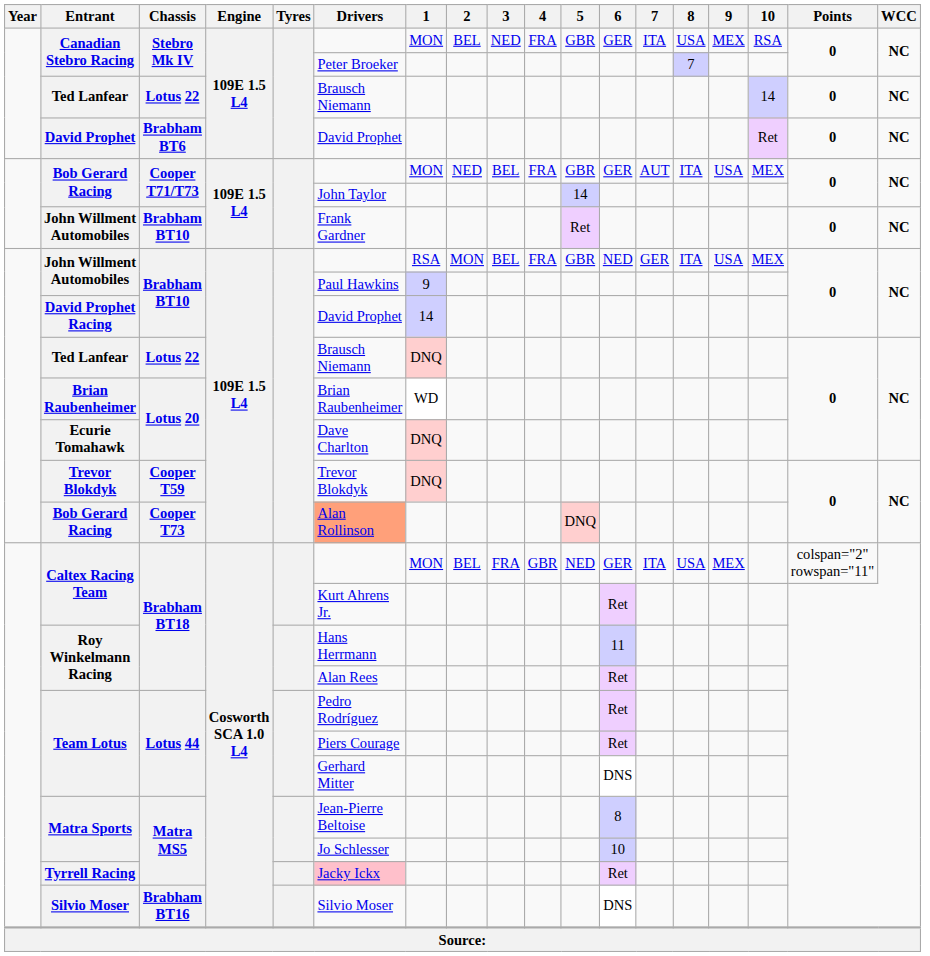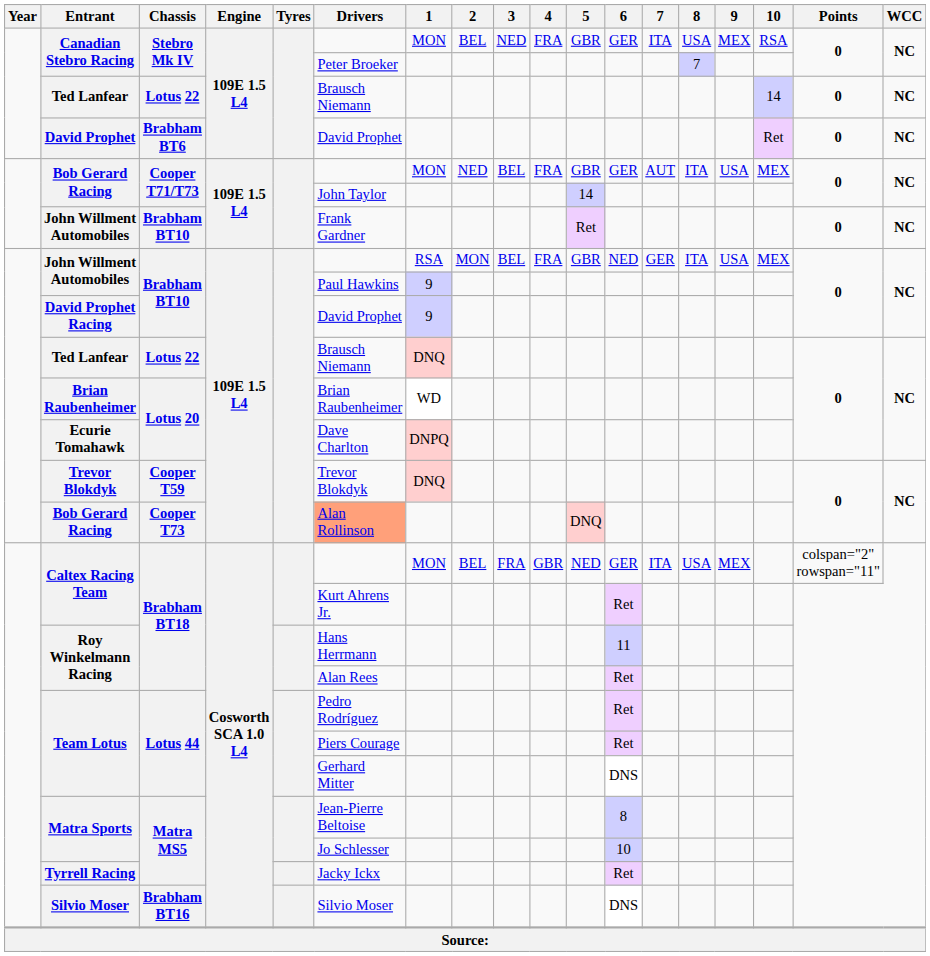(426, 316) 14 -> (429, 316) 9
(426, 439) DNQ -> (429, 439) DNPQ
(349, 873) pink background -> (349, 873) no background
